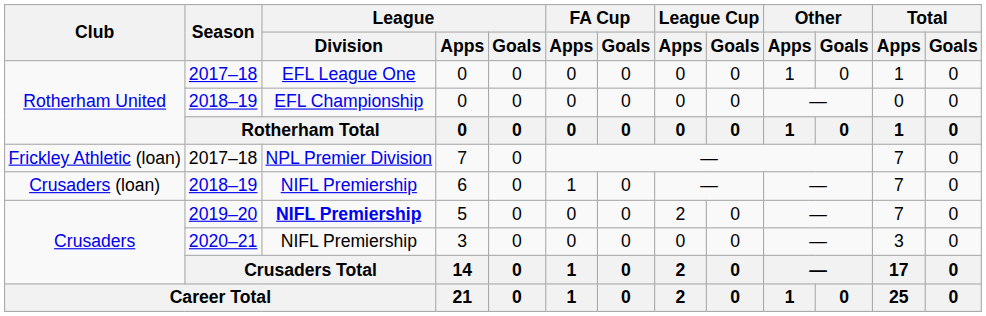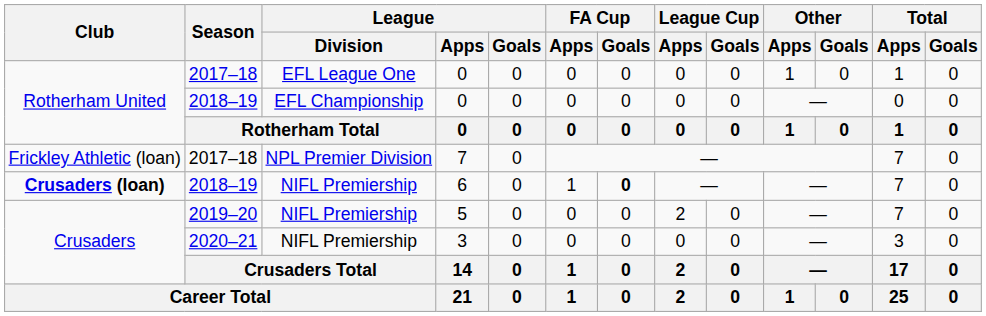(95, 185) normal -> (95, 185) bold
(626, 185) normal -> (626, 185) bold
(349, 213) bold -> (349, 213) normal
